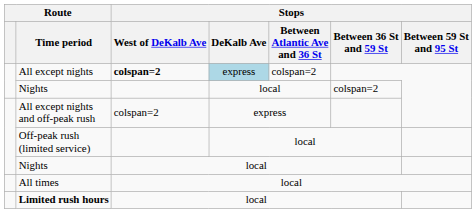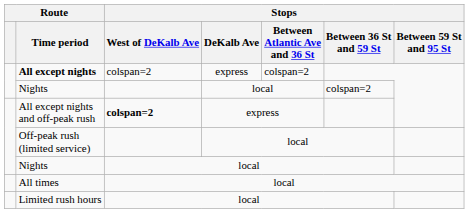(56, 72) normal -> (57, 72) bold
(137, 72) bold -> (129, 72) normal
(239, 72) lightblue background -> (232, 72) no background
(136, 112) normal -> (130, 112) bold
(64, 200) bold -> (60, 200) normal
